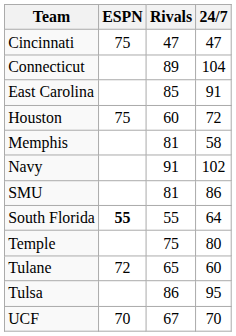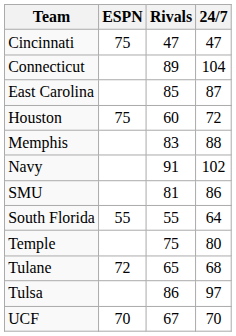(214, 92) 91 -> (214, 92) 87
(171, 142) 81 -> (171, 142) 83
(214, 142) 58 -> (214, 142) 88
(122, 218) bold -> (122, 218) normal
(214, 268) 60 -> (214, 268) 68
(214, 293) 95 -> (214, 293) 97
